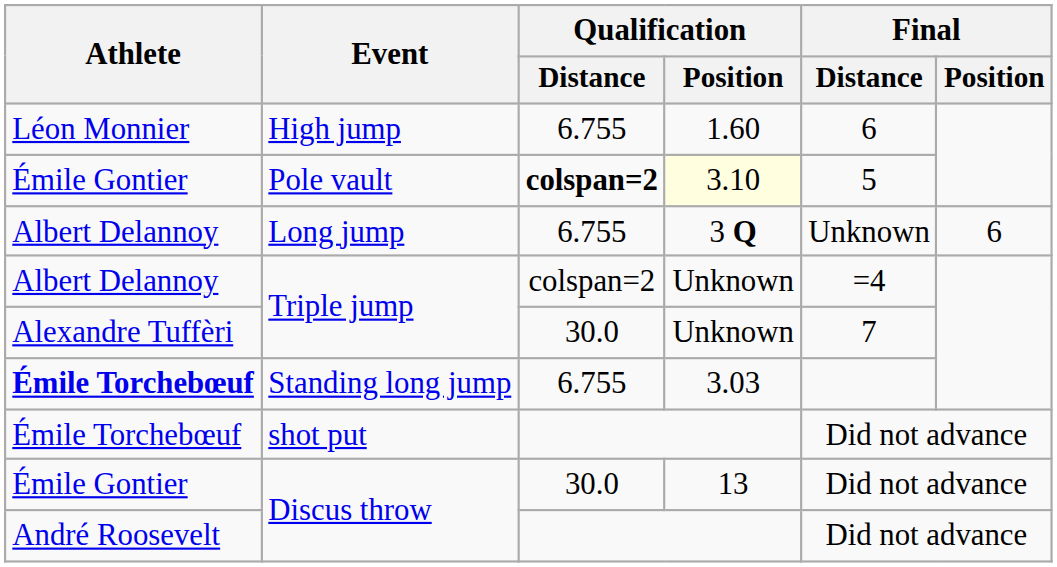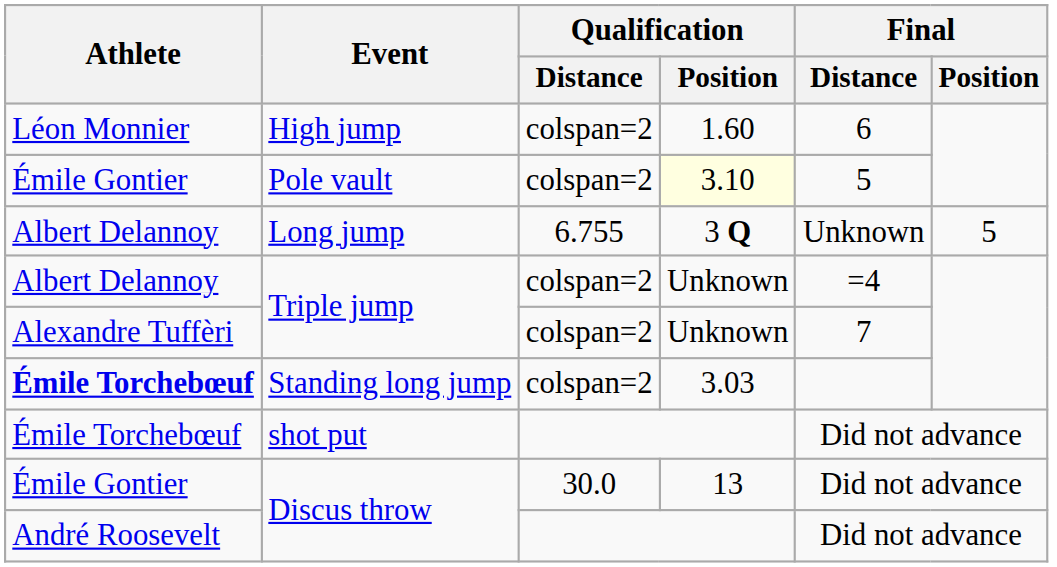(592, 129) 6.755 -> (589, 129) colspan=2
(592, 180) bold -> (589, 180) normal
(994, 230) 6 -> (989, 230) 5
(592, 332) 30.0 -> (589, 332) colspan=2
(592, 383) 6.755 -> (589, 383) colspan=2
